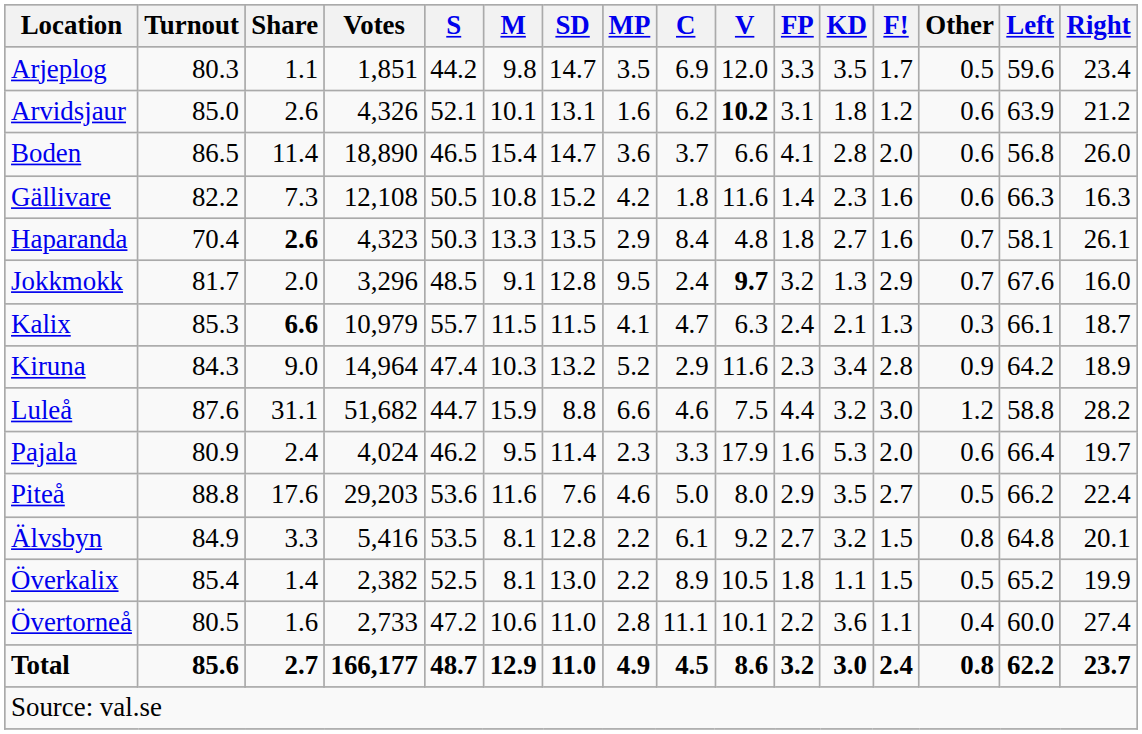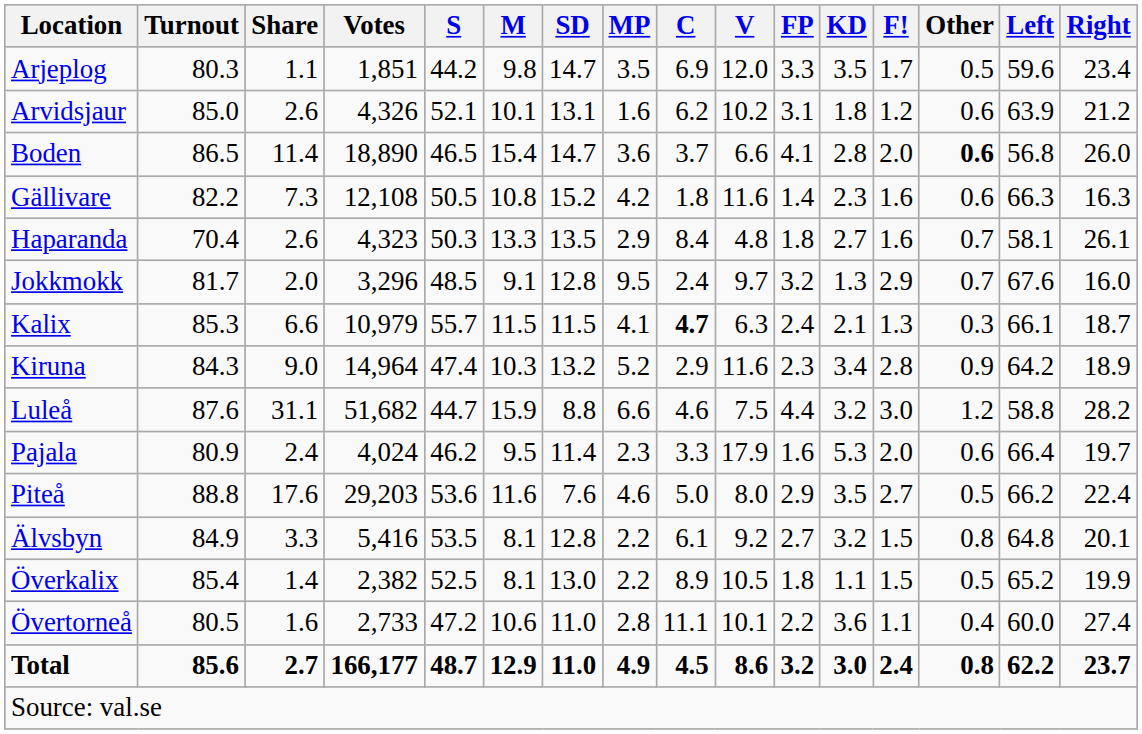(745, 111) bold -> (745, 111) normal
(977, 153) normal -> (977, 153) bold
(301, 238) bold -> (301, 238) normal
(751, 281) bold -> (751, 281) normal
(301, 324) bold -> (301, 324) normal
(692, 324) normal -> (692, 324) bold
